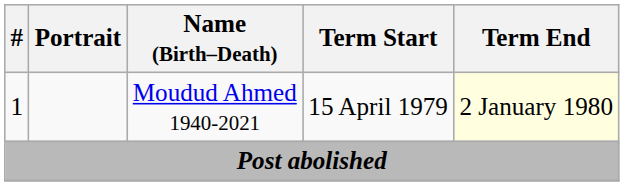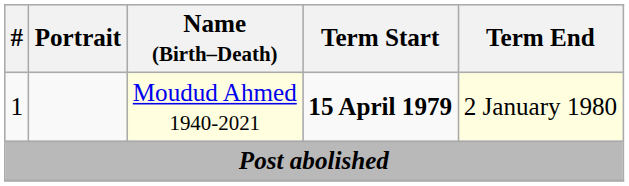(215, 106) no background -> (215, 106) lightyellow background
(378, 106) normal -> (380, 106) bold
